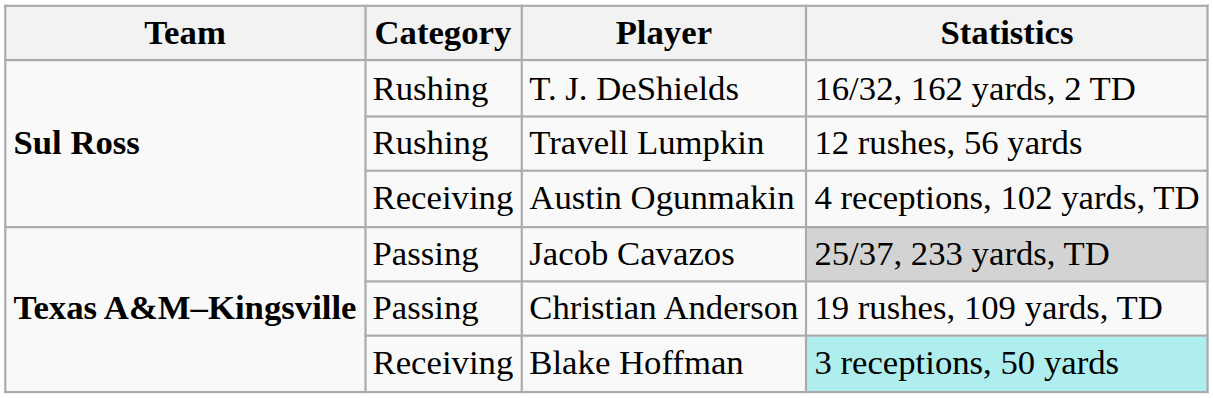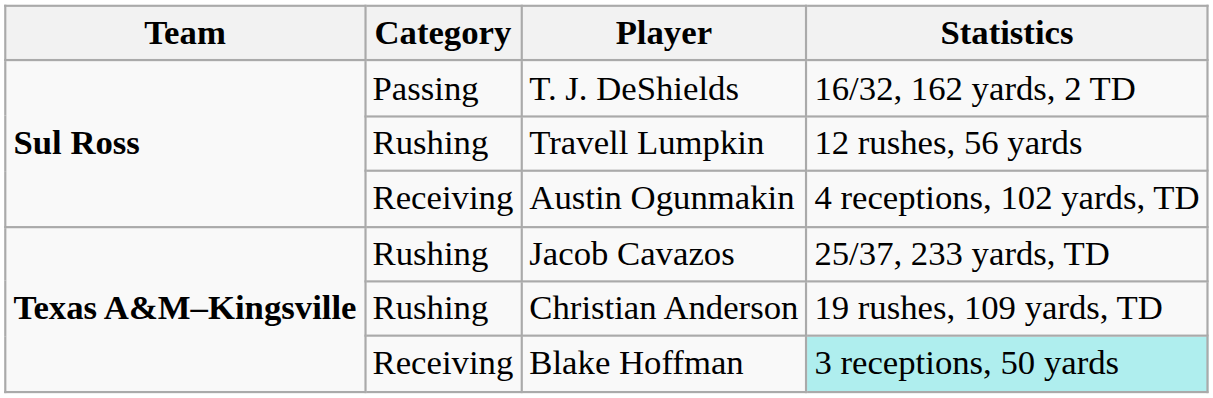(430, 87) Rushing -> (426, 87) Passing
(426, 253) Passing -> (430, 253) Rushing
(962, 253) lightgrey background -> (962, 253) no background
(426, 308) Passing -> (430, 308) Rushing
